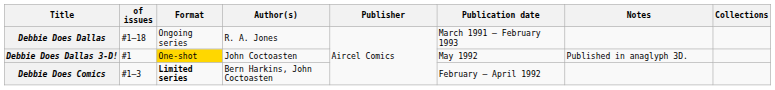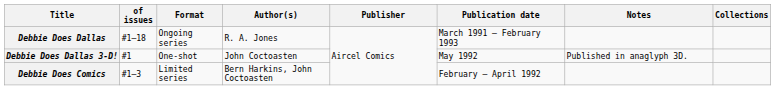(178, 56) gold background -> (178, 56) no background
(176, 74) bold -> (176, 74) normal
